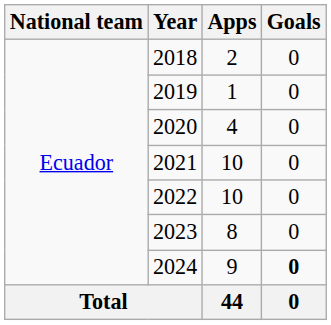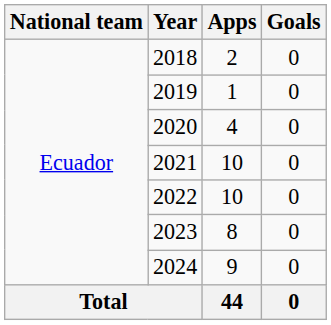(294, 267) bold -> (294, 267) normal
